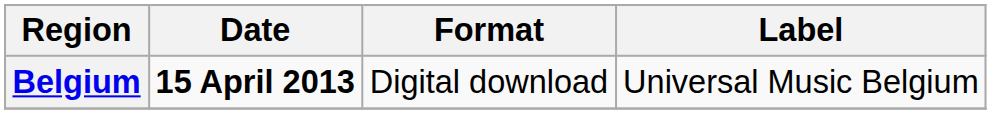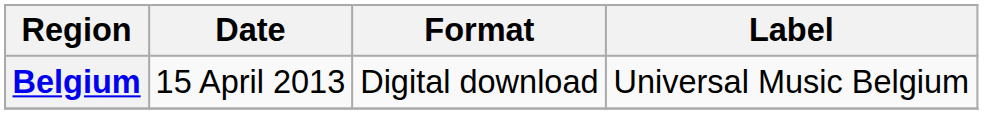(255, 81) bold -> (250, 81) normal
